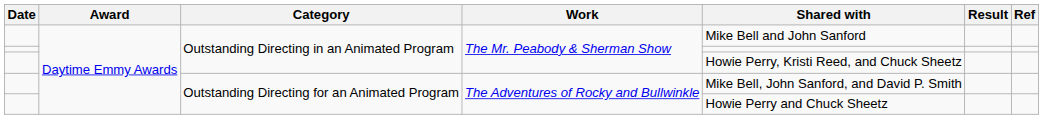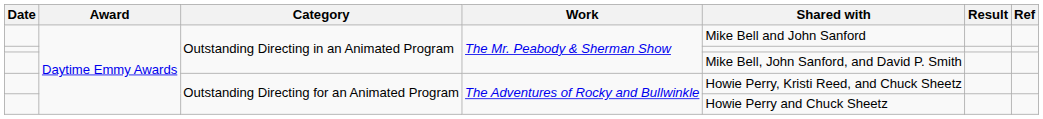(834, 62) Howie Perry, Kristi Reed, and Chuck Sheetz -> (834, 62) Mike Bell, John Sanford, and David P. Smith
(834, 83) Mike Bell, John Sanford, and David P. Smith -> (834, 83) Howie Perry, Kristi Reed, and Chuck Sheetz
